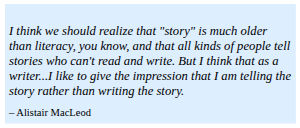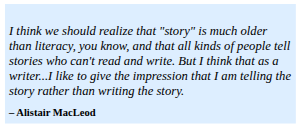(50, 112) normal -> (52, 111) bold
